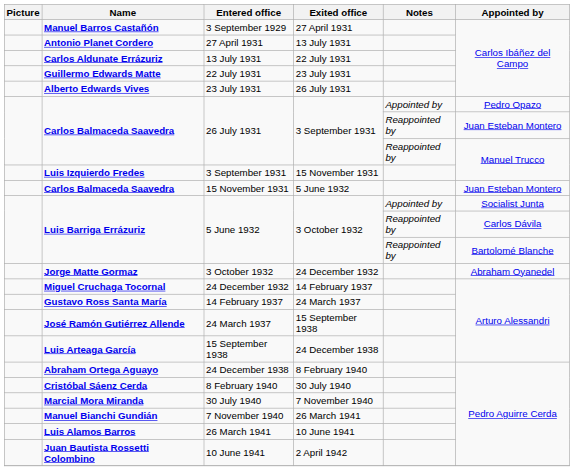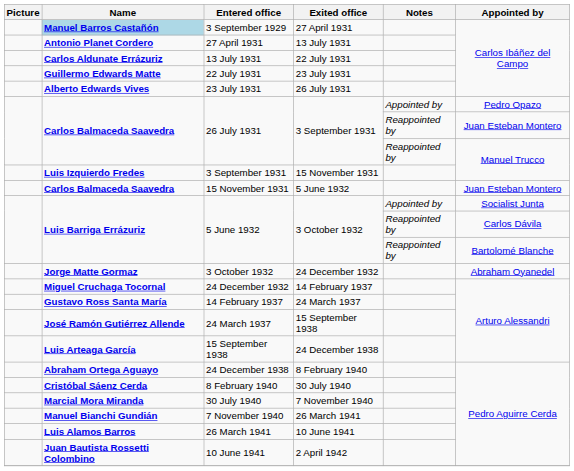(101, 28) no background -> (101, 28) lightblue background
